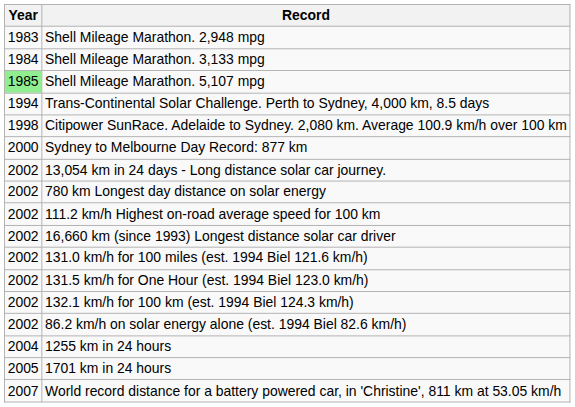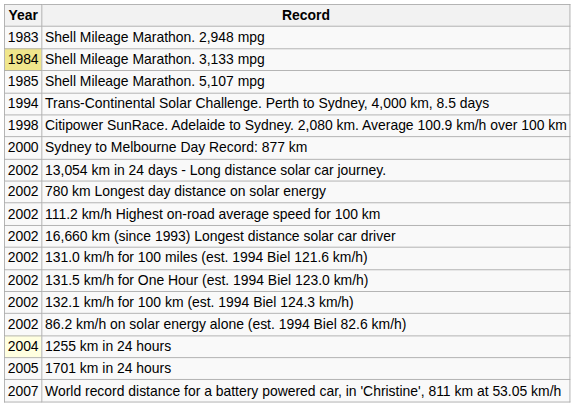(23, 59) no background -> (23, 59) khaki background
(23, 81) lightgreen background -> (23, 81) no background
(23, 346) no background -> (23, 346) lightyellow background
